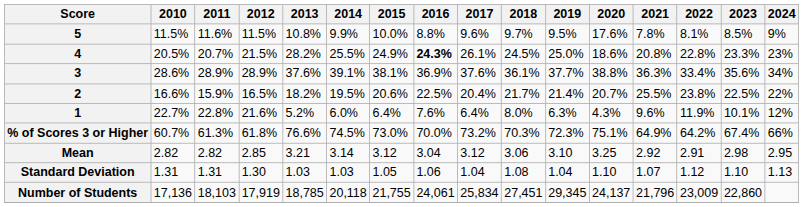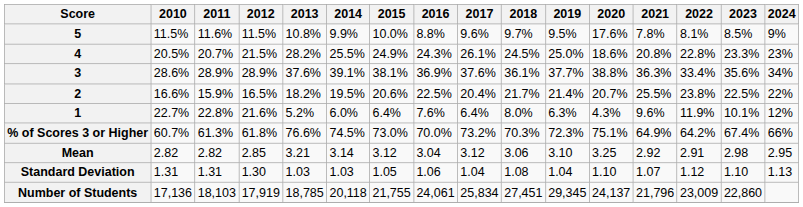(434, 53) bold -> (434, 53) normal
